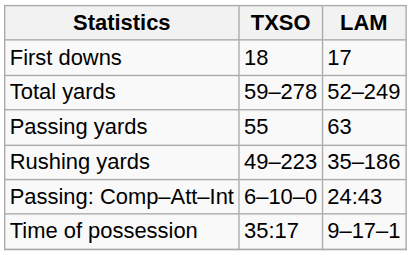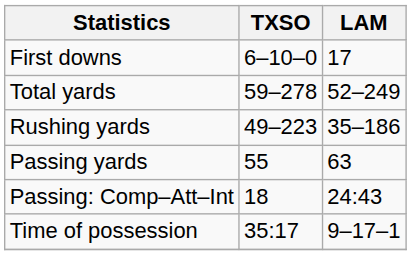(256, 57) 18 -> (281, 57) 6–10–0
rows swapped: (80, 161) <-> (79, 127)
(281, 196) 6–10–0 -> (256, 196) 18
